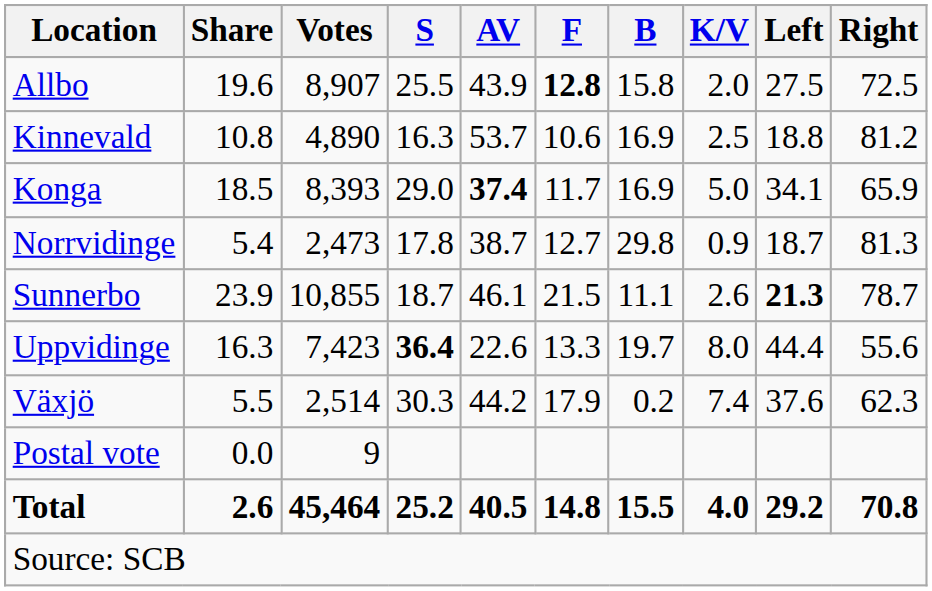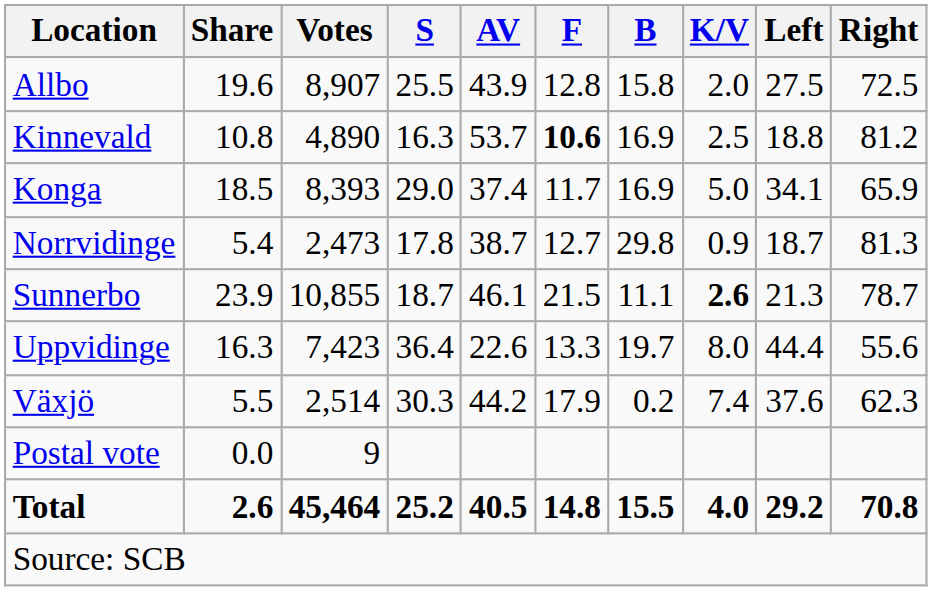(572, 83) bold -> (572, 83) normal
(572, 136) normal -> (572, 136) bold
(498, 189) bold -> (498, 189) normal
(728, 294) normal -> (728, 294) bold
(794, 294) bold -> (794, 294) normal
(425, 347) bold -> (425, 347) normal
